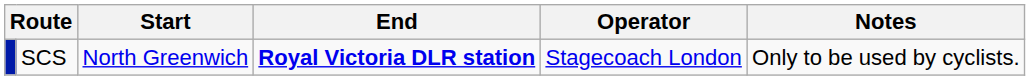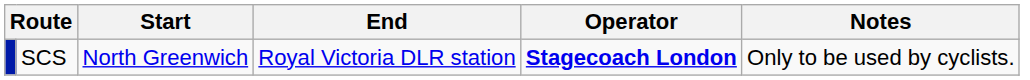(397, 57) bold -> (387, 57) normal
(644, 57) normal -> (631, 57) bold
